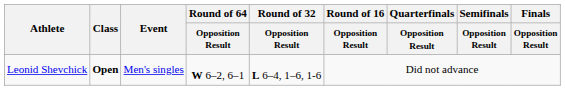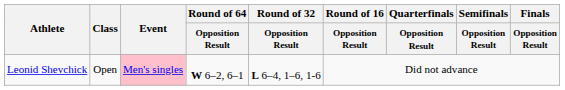(105, 70) bold -> (105, 70) normal
(154, 70) no background -> (153, 70) pink background
